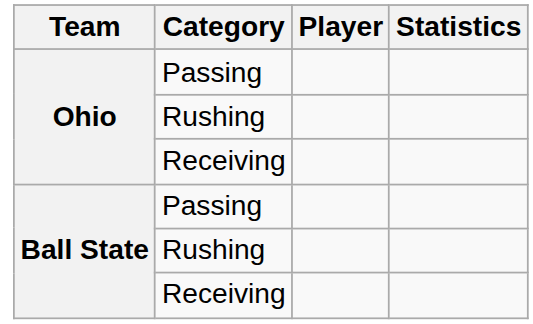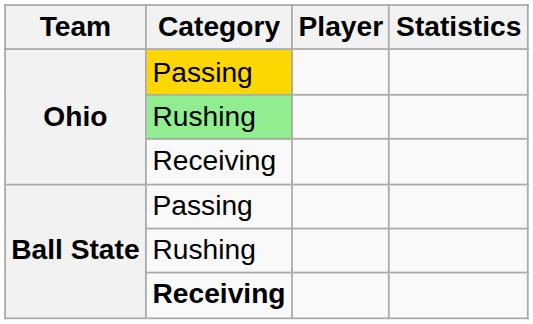(212, 71) no background -> (203, 71) gold background
(214, 116) no background -> (204, 116) lightgreen background
(224, 294) normal -> (219, 294) bold
